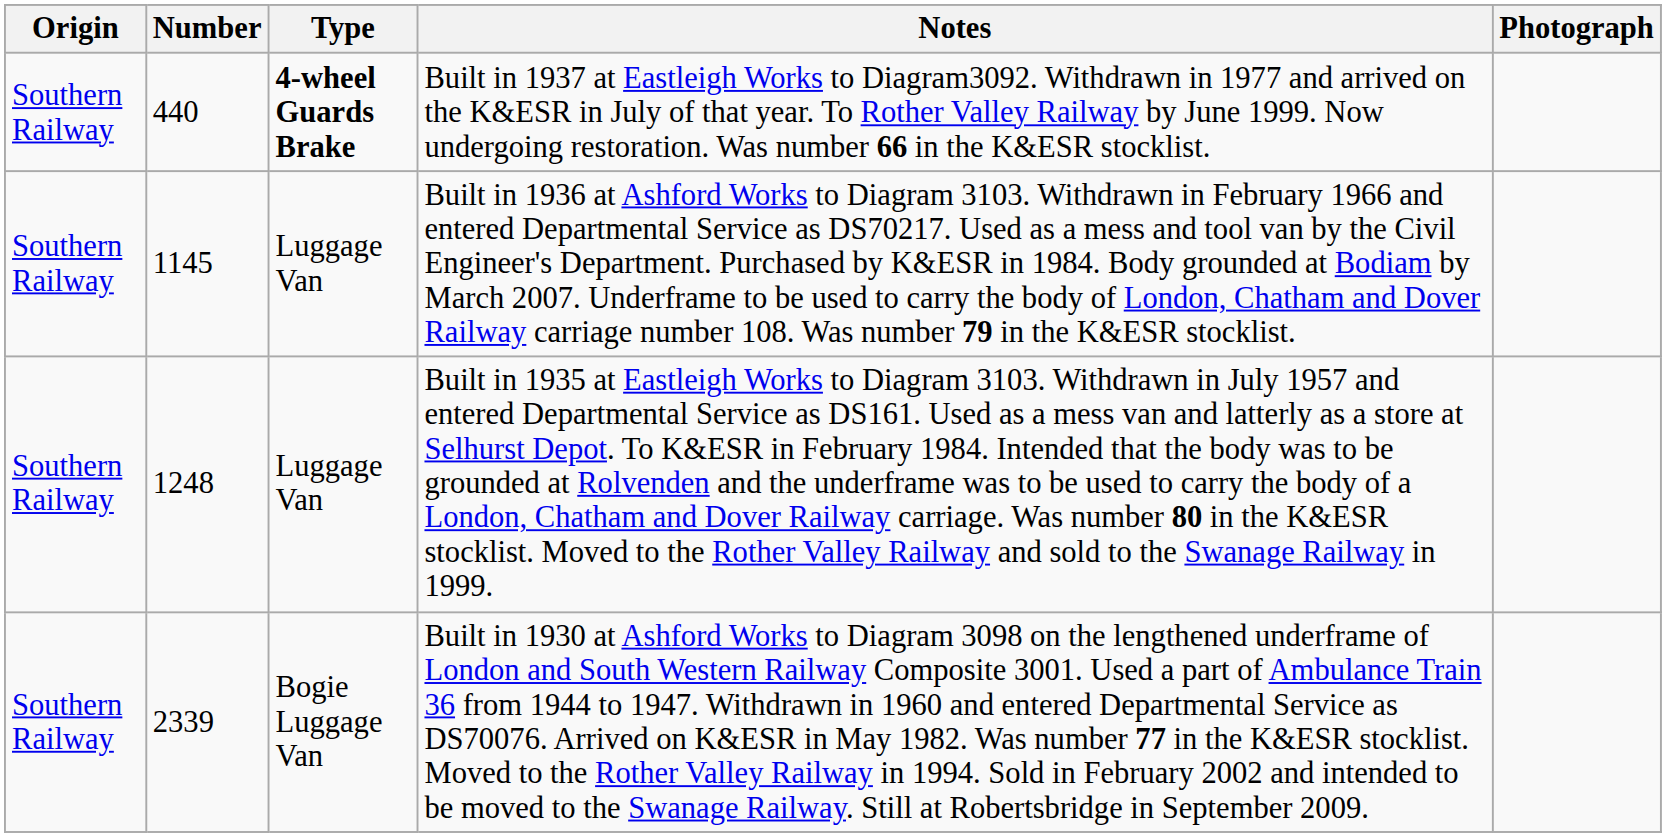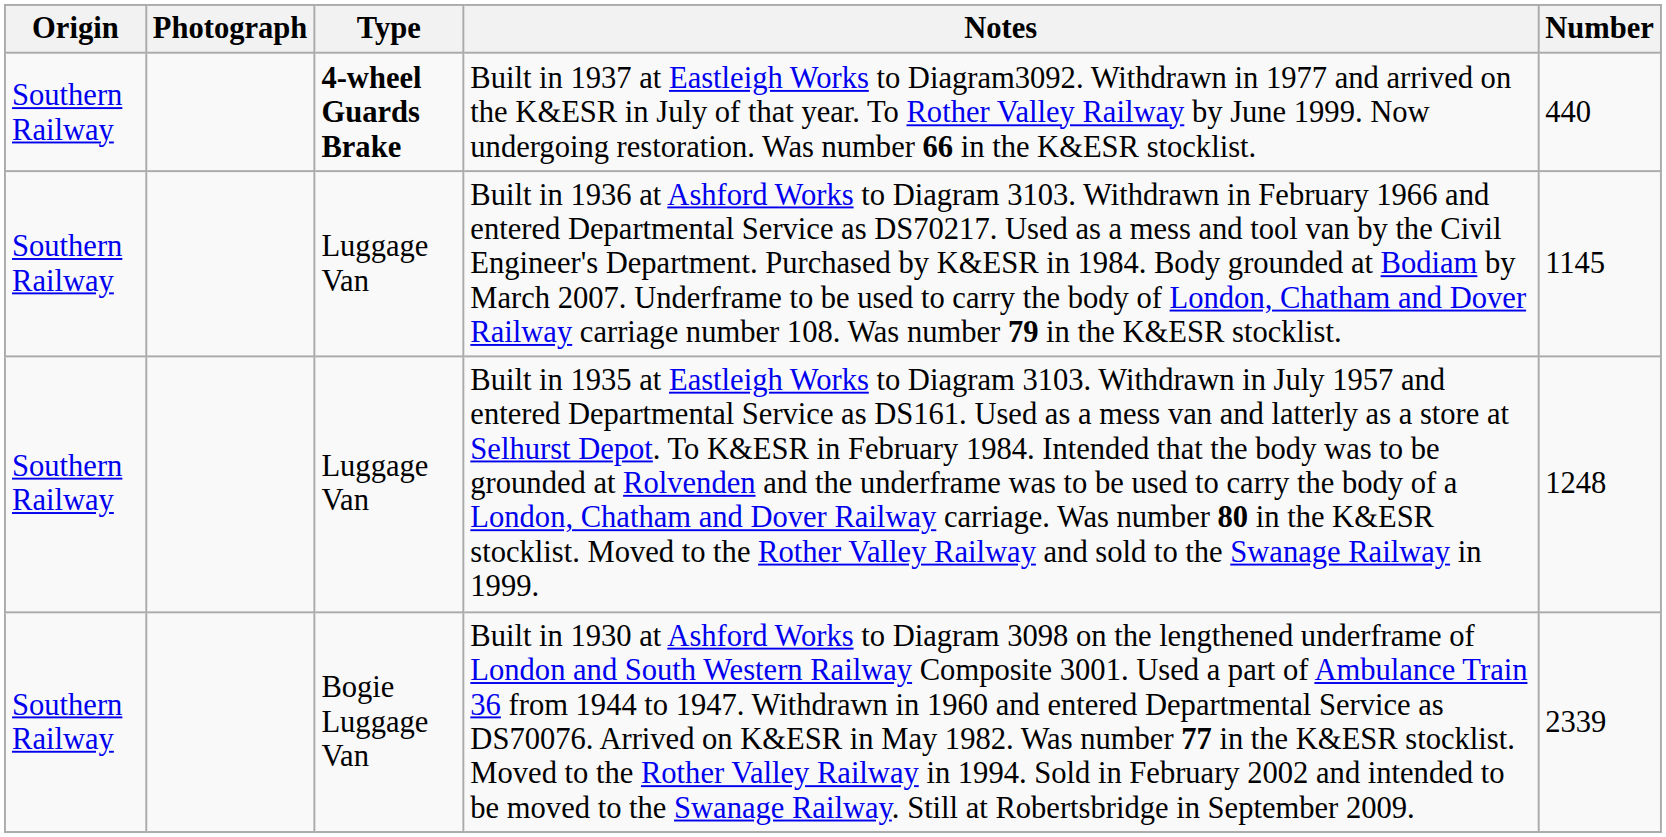columns swapped: (207, 28) <-> (1577, 28)
